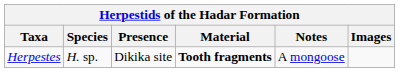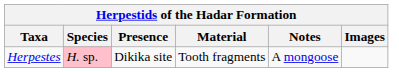(82, 57) no background -> (82, 57) pink background
(225, 57) bold -> (222, 57) normal
